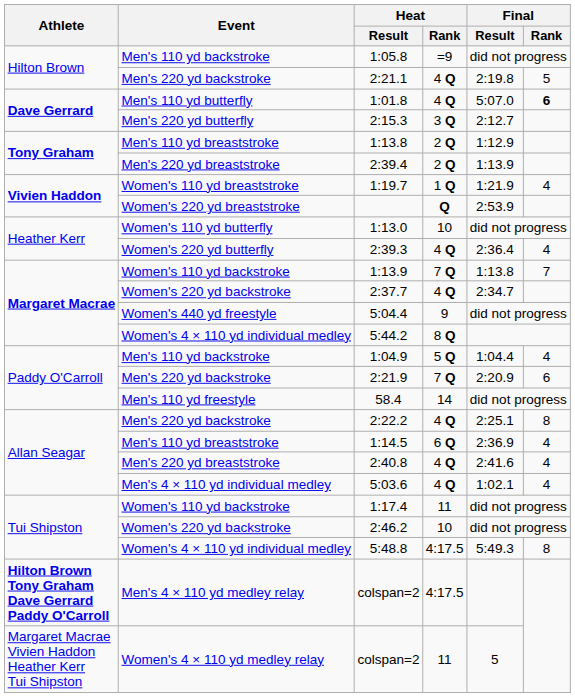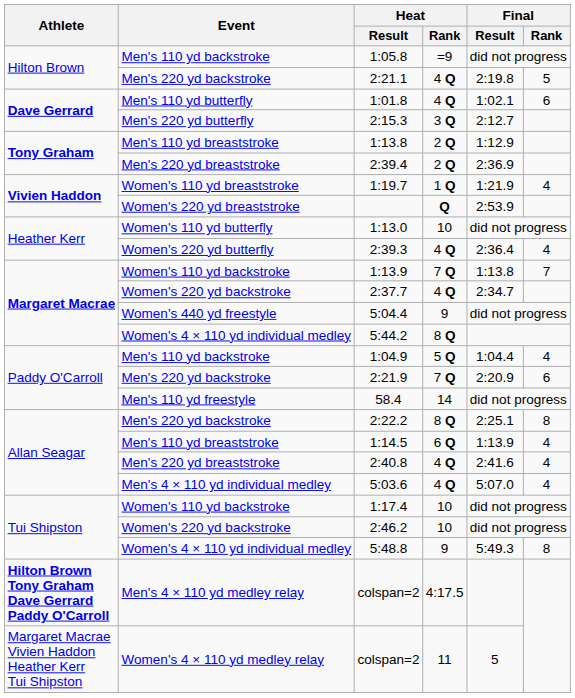(495, 100) 5:07.0 -> (495, 100) 1:02.1
(547, 100) bold -> (547, 100) normal
(495, 164) 1:13.9 -> (495, 164) 2:36.9
(445, 421) 4 Q -> (445, 421) 8 Q
(495, 442) 2:36.9 -> (495, 442) 1:13.9
(495, 485) 1:02.1 -> (495, 485) 5:07.0
(445, 506) 11 -> (445, 506) 10
(445, 549) 4:17.5 -> (445, 549) 9
